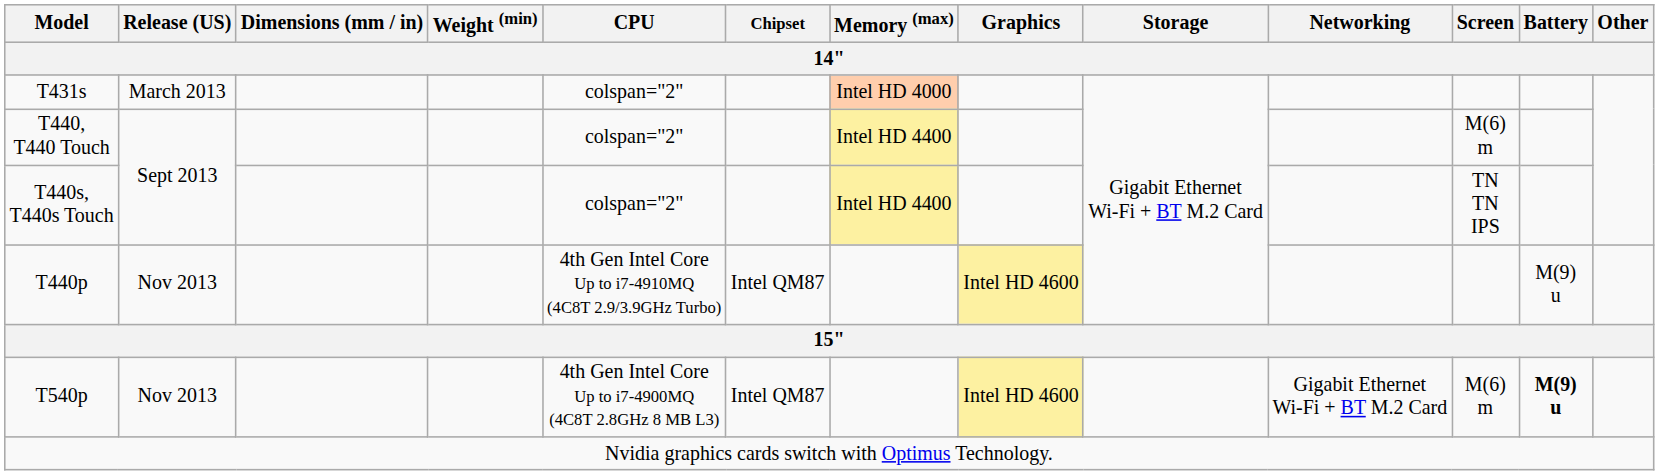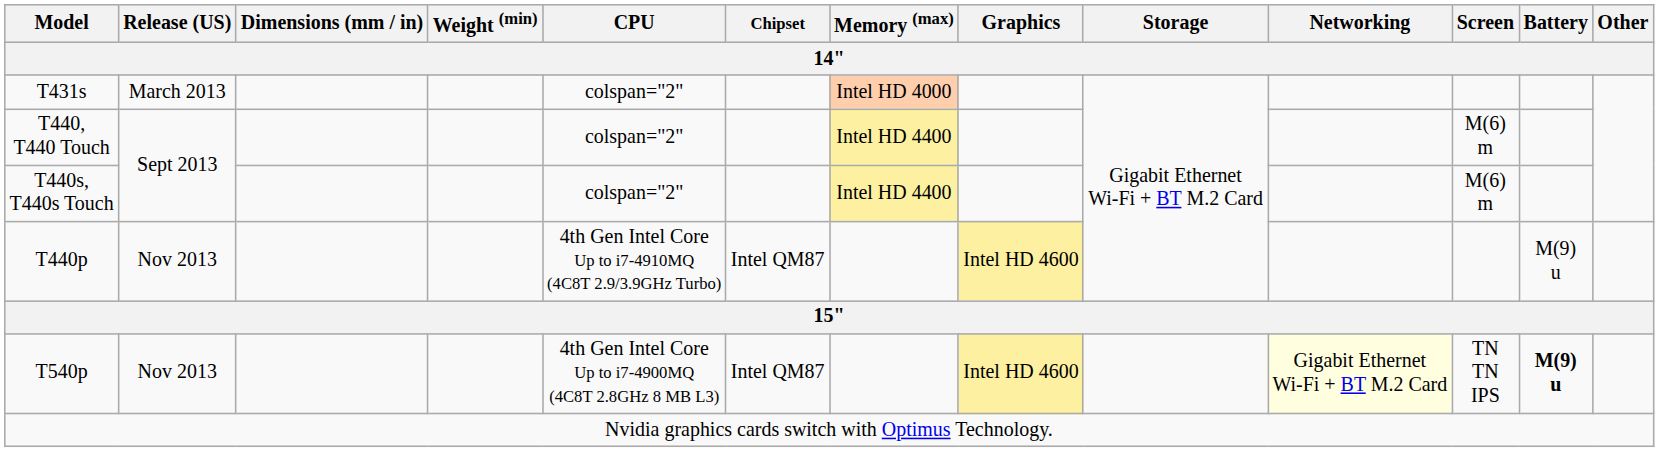(1485, 204) TN TN IPS -> (1485, 192) M(6) m
(1360, 396) no background -> (1360, 373) lightyellow background
(1485, 396) M(6) m -> (1485, 373) TN TN IPS
